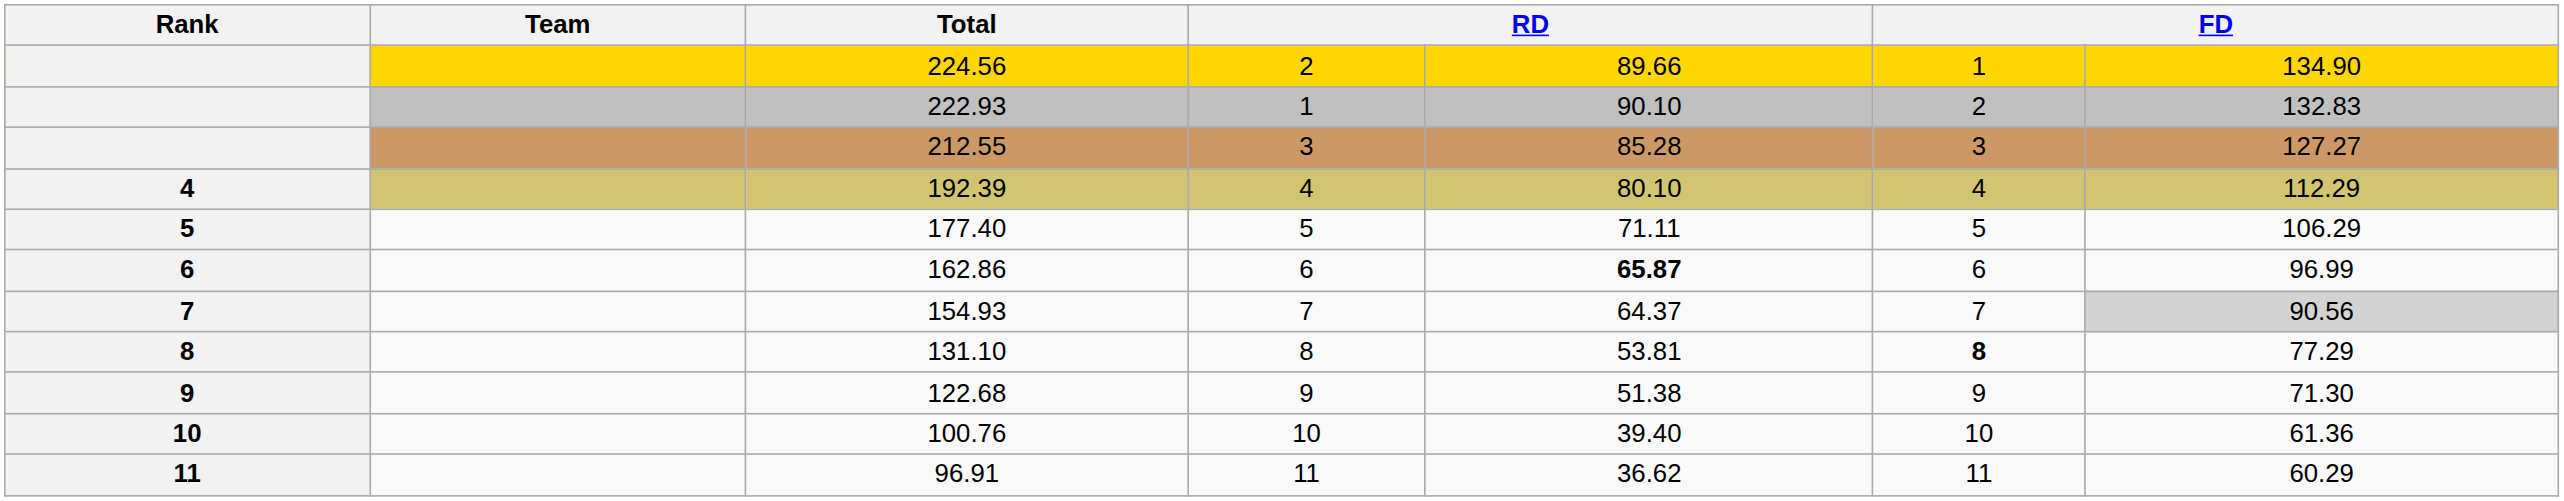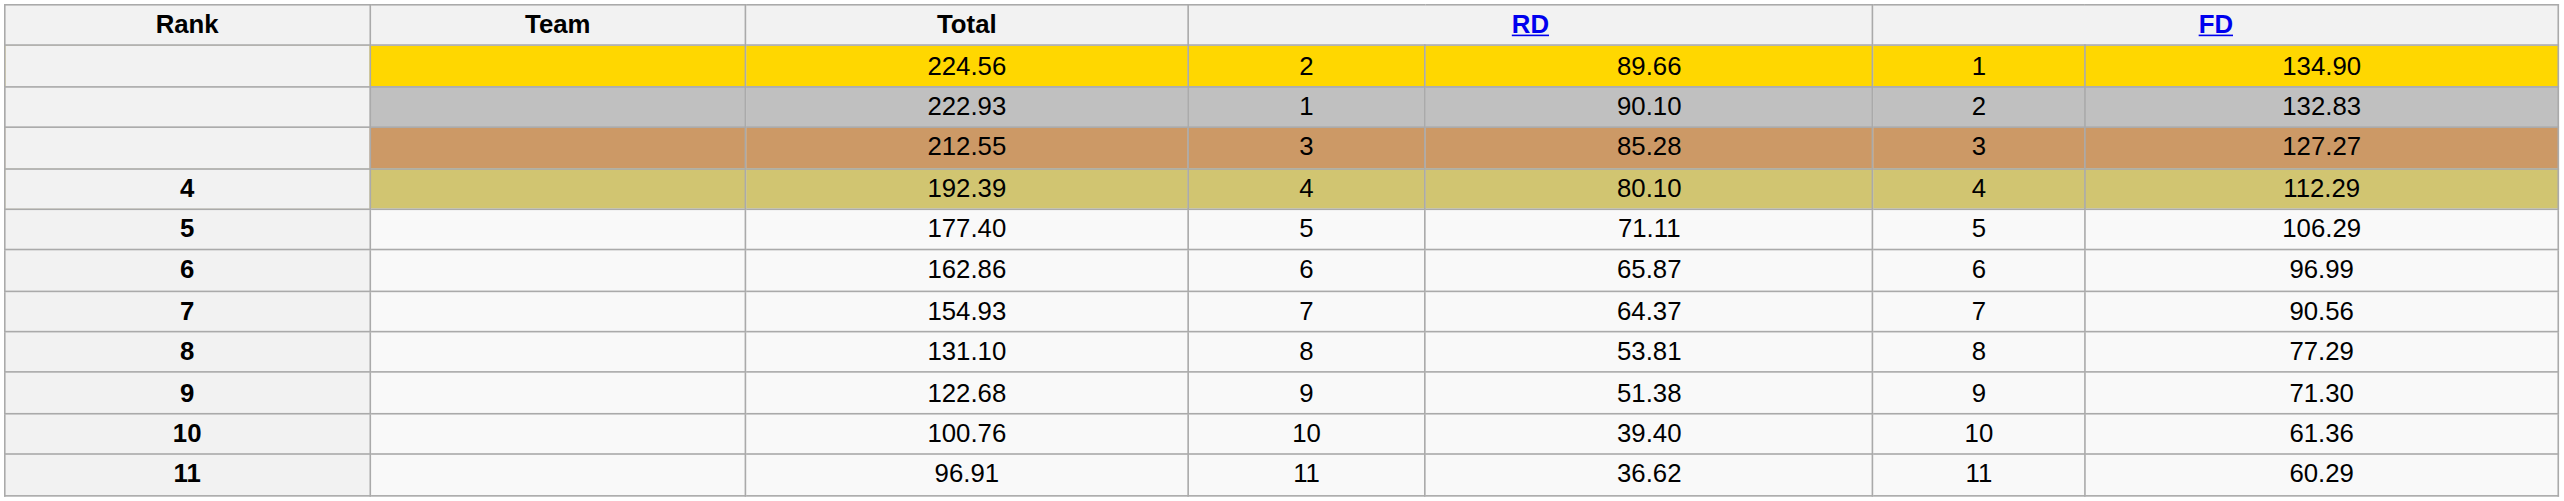(1649, 270) bold -> (1649, 270) normal
(2322, 310) lightgrey background -> (2322, 310) no background
(1979, 351) bold -> (1979, 351) normal
